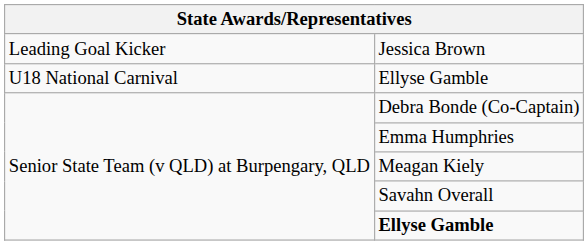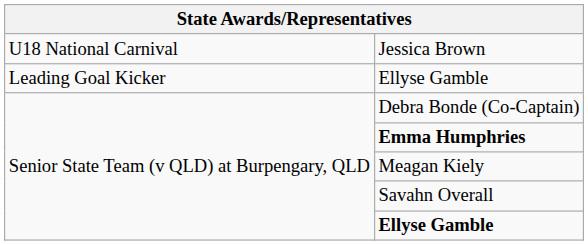(87, 48) Leading Goal Kicker -> (93, 48) U18 National Carnival
(93, 78) U18 National Carnival -> (87, 78) Leading Goal Kicker
(446, 136) normal -> (452, 136) bold
